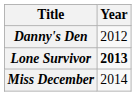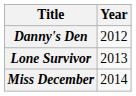(114, 58) bold -> (114, 58) normal
